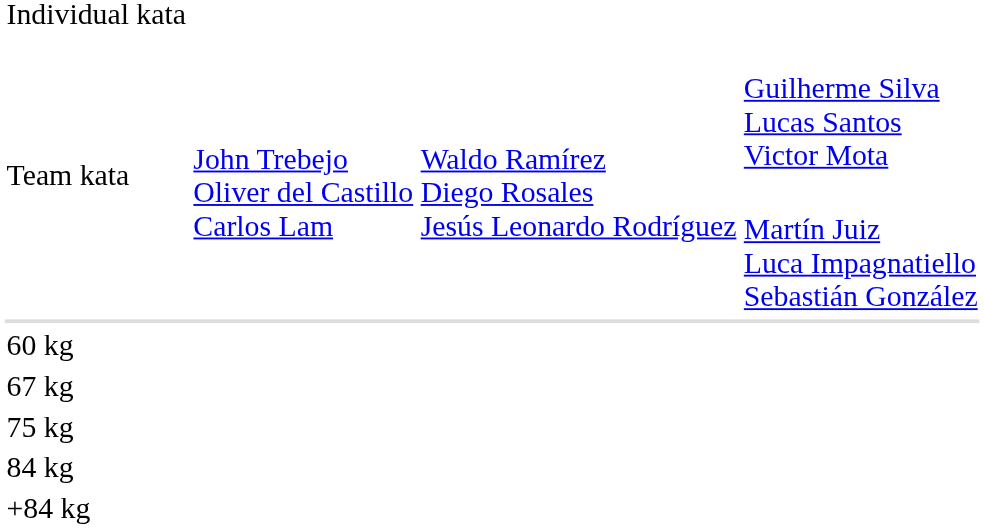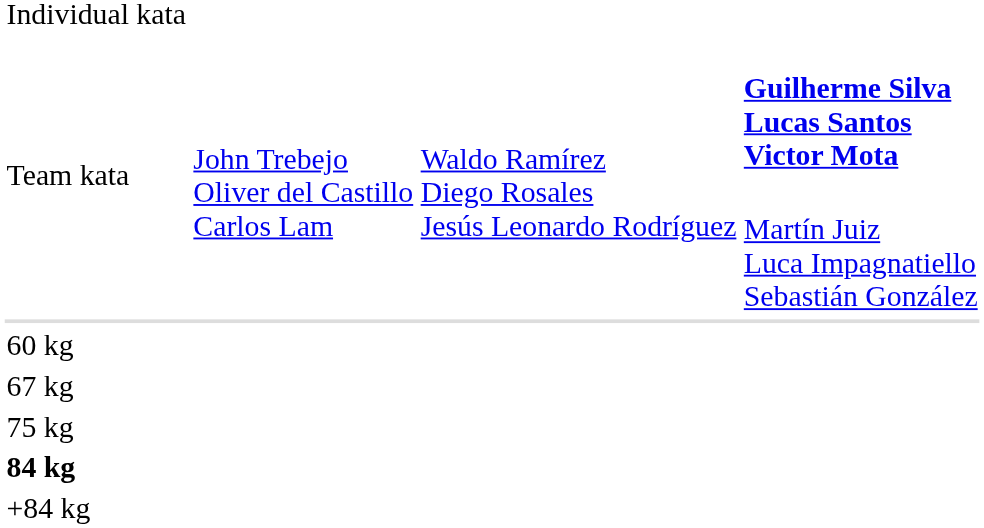(842, 121) normal -> (848, 121) bold
(40, 467) normal -> (41, 467) bold
